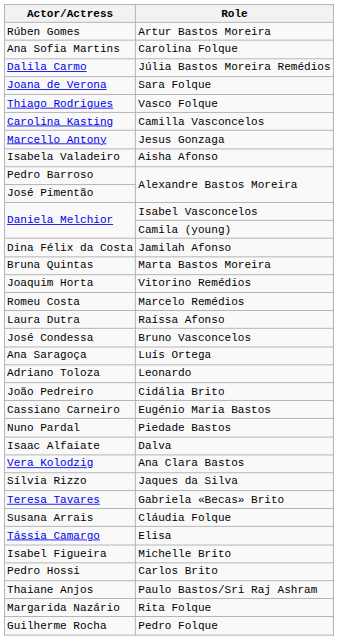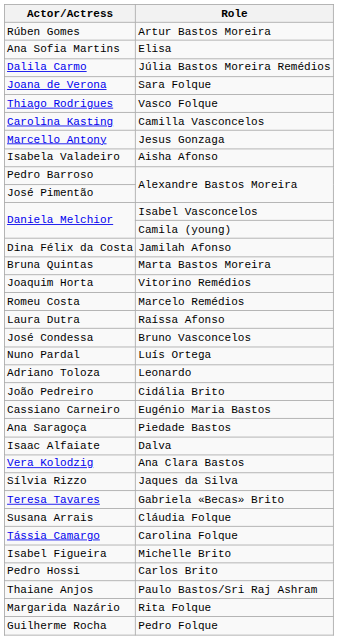(188, 49) Carolina Folque -> (155, 49) Elisa
(47, 356) Ana Saragoça -> (44, 356) Nuno Pardal
(44, 428) Nuno Pardal -> (47, 428) Ana Saragoça
(155, 536) Elisa -> (188, 536) Carolina Folque
